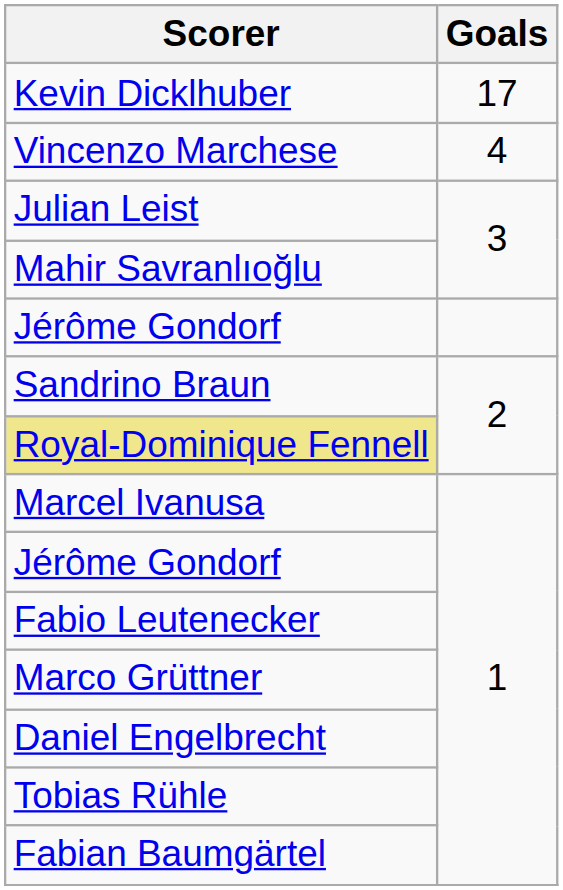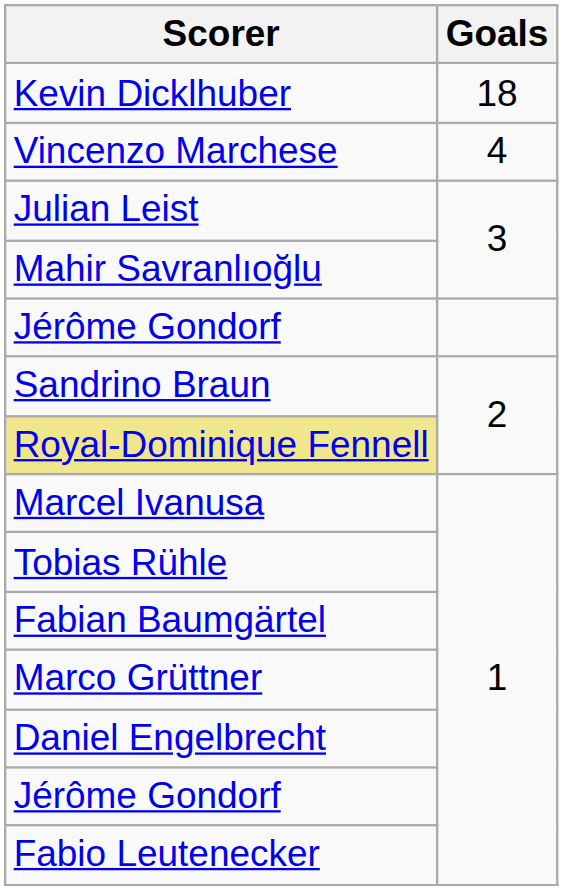(497, 92) 17 -> (497, 92) 18
(147, 561) Jérôme Gondorf -> (121, 561) Tobias Rühle
(167, 619) Fabio Leutenecker -> (170, 619) Fabian Baumgärtel
(121, 795) Tobias Rühle -> (147, 795) Jérôme Gondorf
(170, 854) Fabian Baumgärtel -> (167, 854) Fabio Leutenecker
